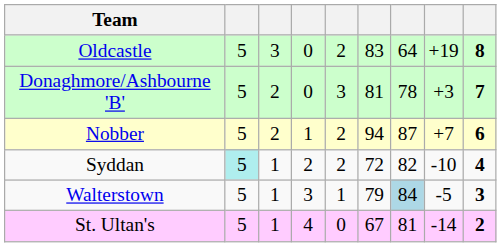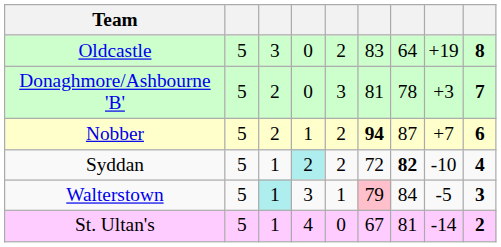(374, 133) normal -> (374, 133) bold
(242, 164) paleturquoise background -> (242, 164) no background
(308, 164) no background -> (308, 164) paleturquoise background
(407, 164) normal -> (407, 164) bold
(275, 195) no background -> (275, 195) paleturquoise background
(374, 195) no background -> (374, 195) pink background
(407, 195) lightblue background -> (407, 195) no background
